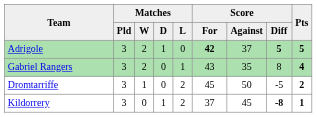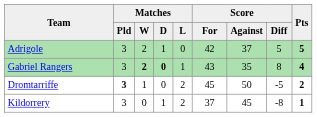(210, 49) bold -> (210, 49) normal
(279, 49) bold -> (279, 49) normal
(144, 67) normal -> (144, 67) bold
(163, 67) normal -> (163, 67) bold
(124, 85) normal -> (124, 85) bold
(279, 103) bold -> (279, 103) normal
